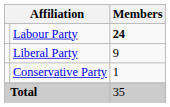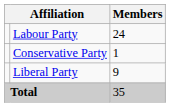(119, 33) bold -> (119, 33) normal
rows swapped: (45, 53) <-> (60, 72)
